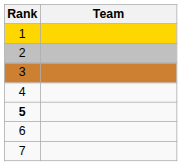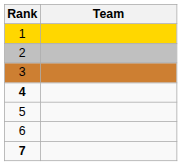(22, 92) normal -> (22, 92) bold
(22, 111) bold -> (22, 111) normal
(22, 151) normal -> (22, 151) bold
